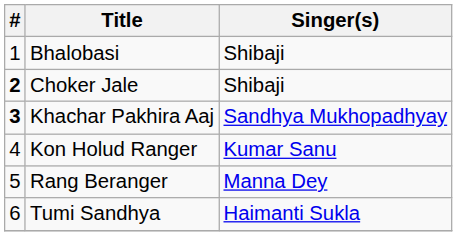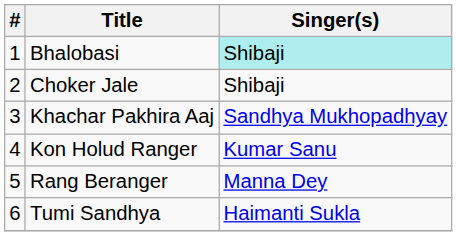(254, 52) no background -> (254, 52) paleturquoise background
(15, 85) bold -> (15, 85) normal
(15, 117) bold -> (15, 117) normal
